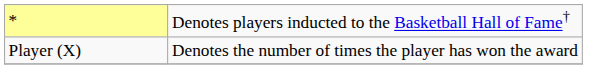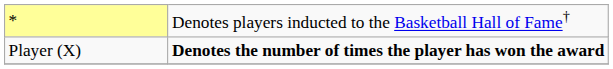(375, 50) normal -> (388, 50) bold
